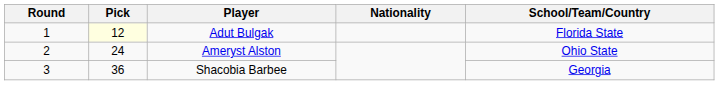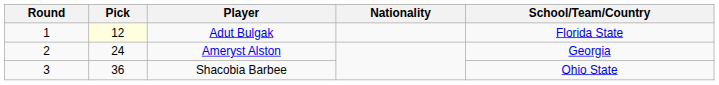(590, 51) Ohio State -> (590, 51) Georgia
(590, 70) Georgia -> (590, 70) Ohio State
